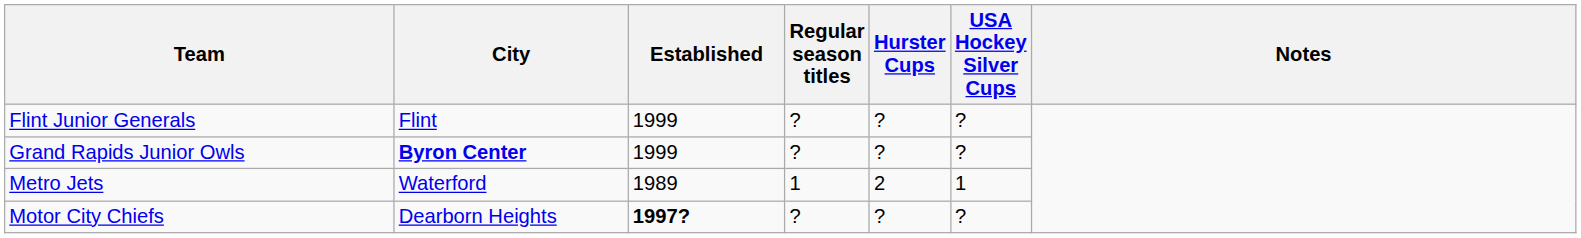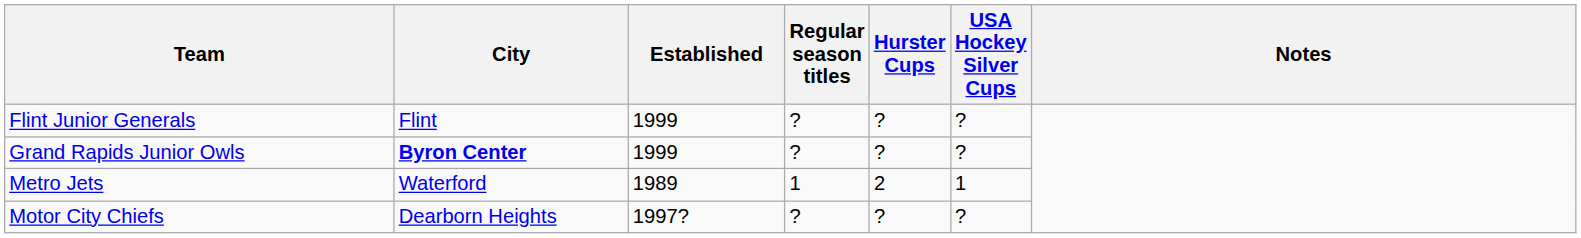(661, 216) bold -> (661, 216) normal
